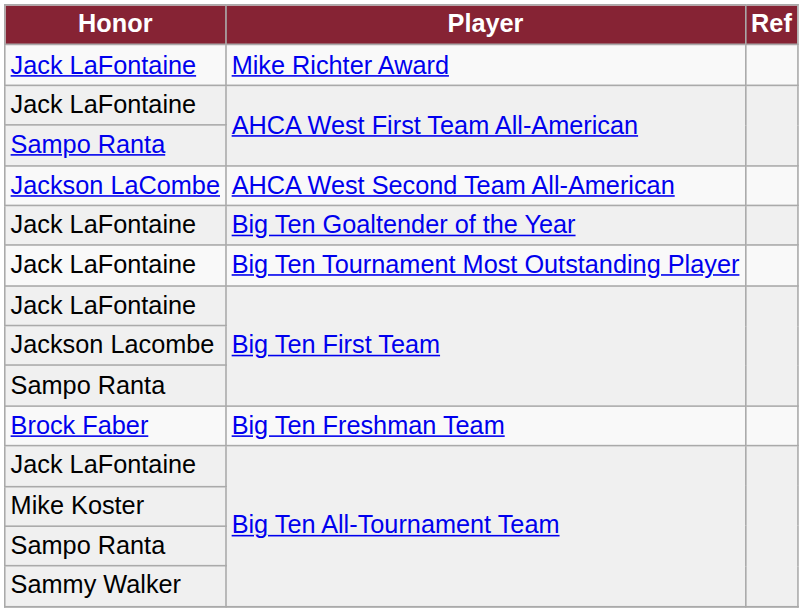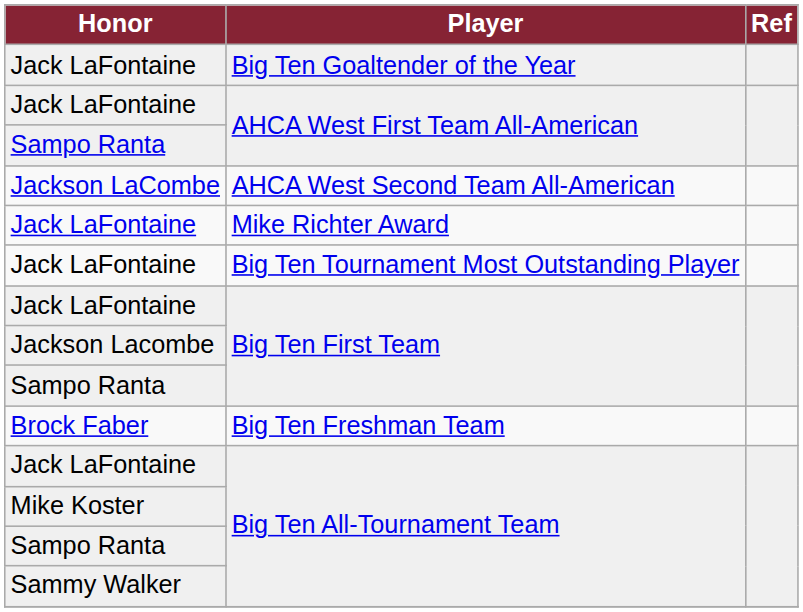rows swapped: (103, 64) <-> (103, 225)
